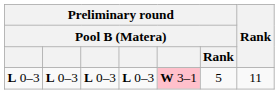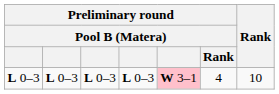(218, 78) 5 -> (218, 78) 4
(256, 78) 11 -> (256, 78) 10
